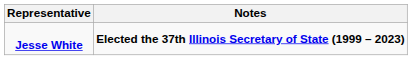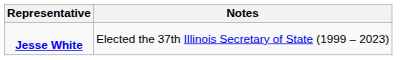(250, 38) bold -> (243, 38) normal
